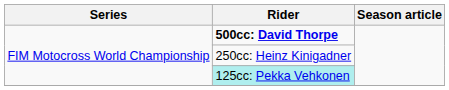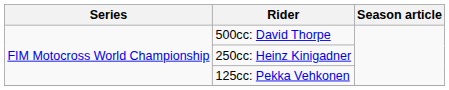(277, 35) bold -> (273, 35) normal
(283, 75) paleturquoise background -> (283, 75) no background
